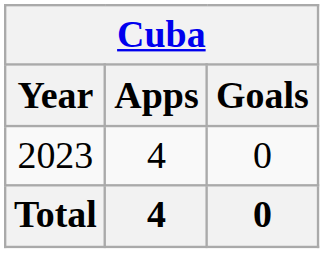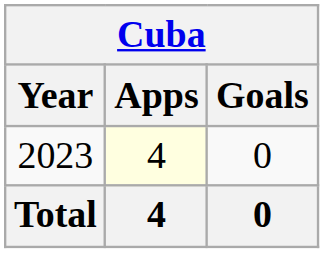(156, 154) no background -> (156, 154) lightyellow background
